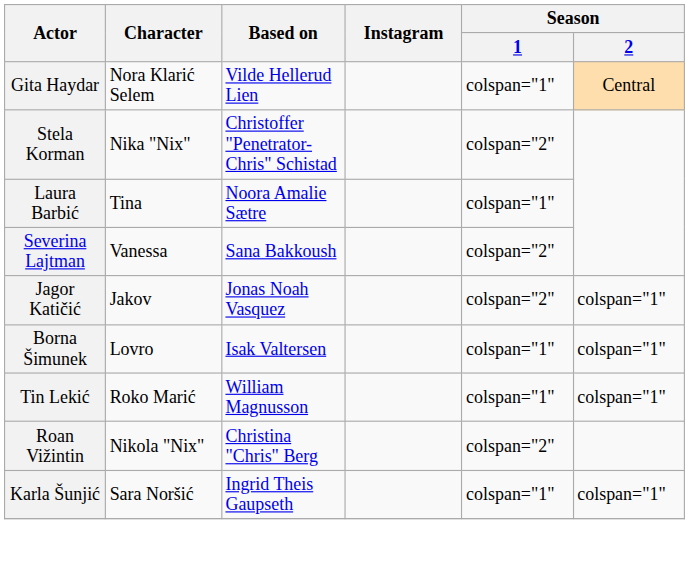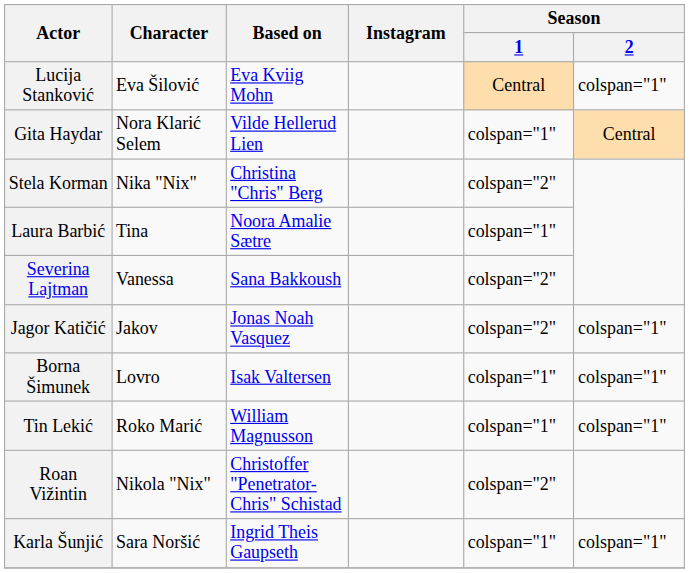+ row: (58, 85)
(281, 144) Christoffer "Penetrator-Chris" Schistad -> (276, 182) Christina "Chris" Berg
(272, 445) Christina "Chris" Berg -> (286, 484) Christoffer "Penetrator-Chris" Schistad
